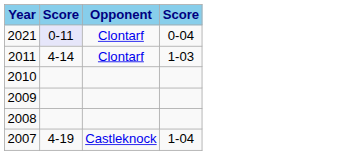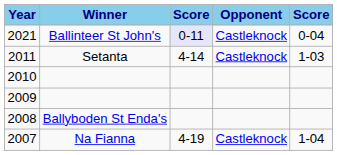+ column: (105, 14)
(121, 35) Clontarf -> (251, 35) Castleknock
(121, 56) Clontarf -> (251, 56) Castleknock
